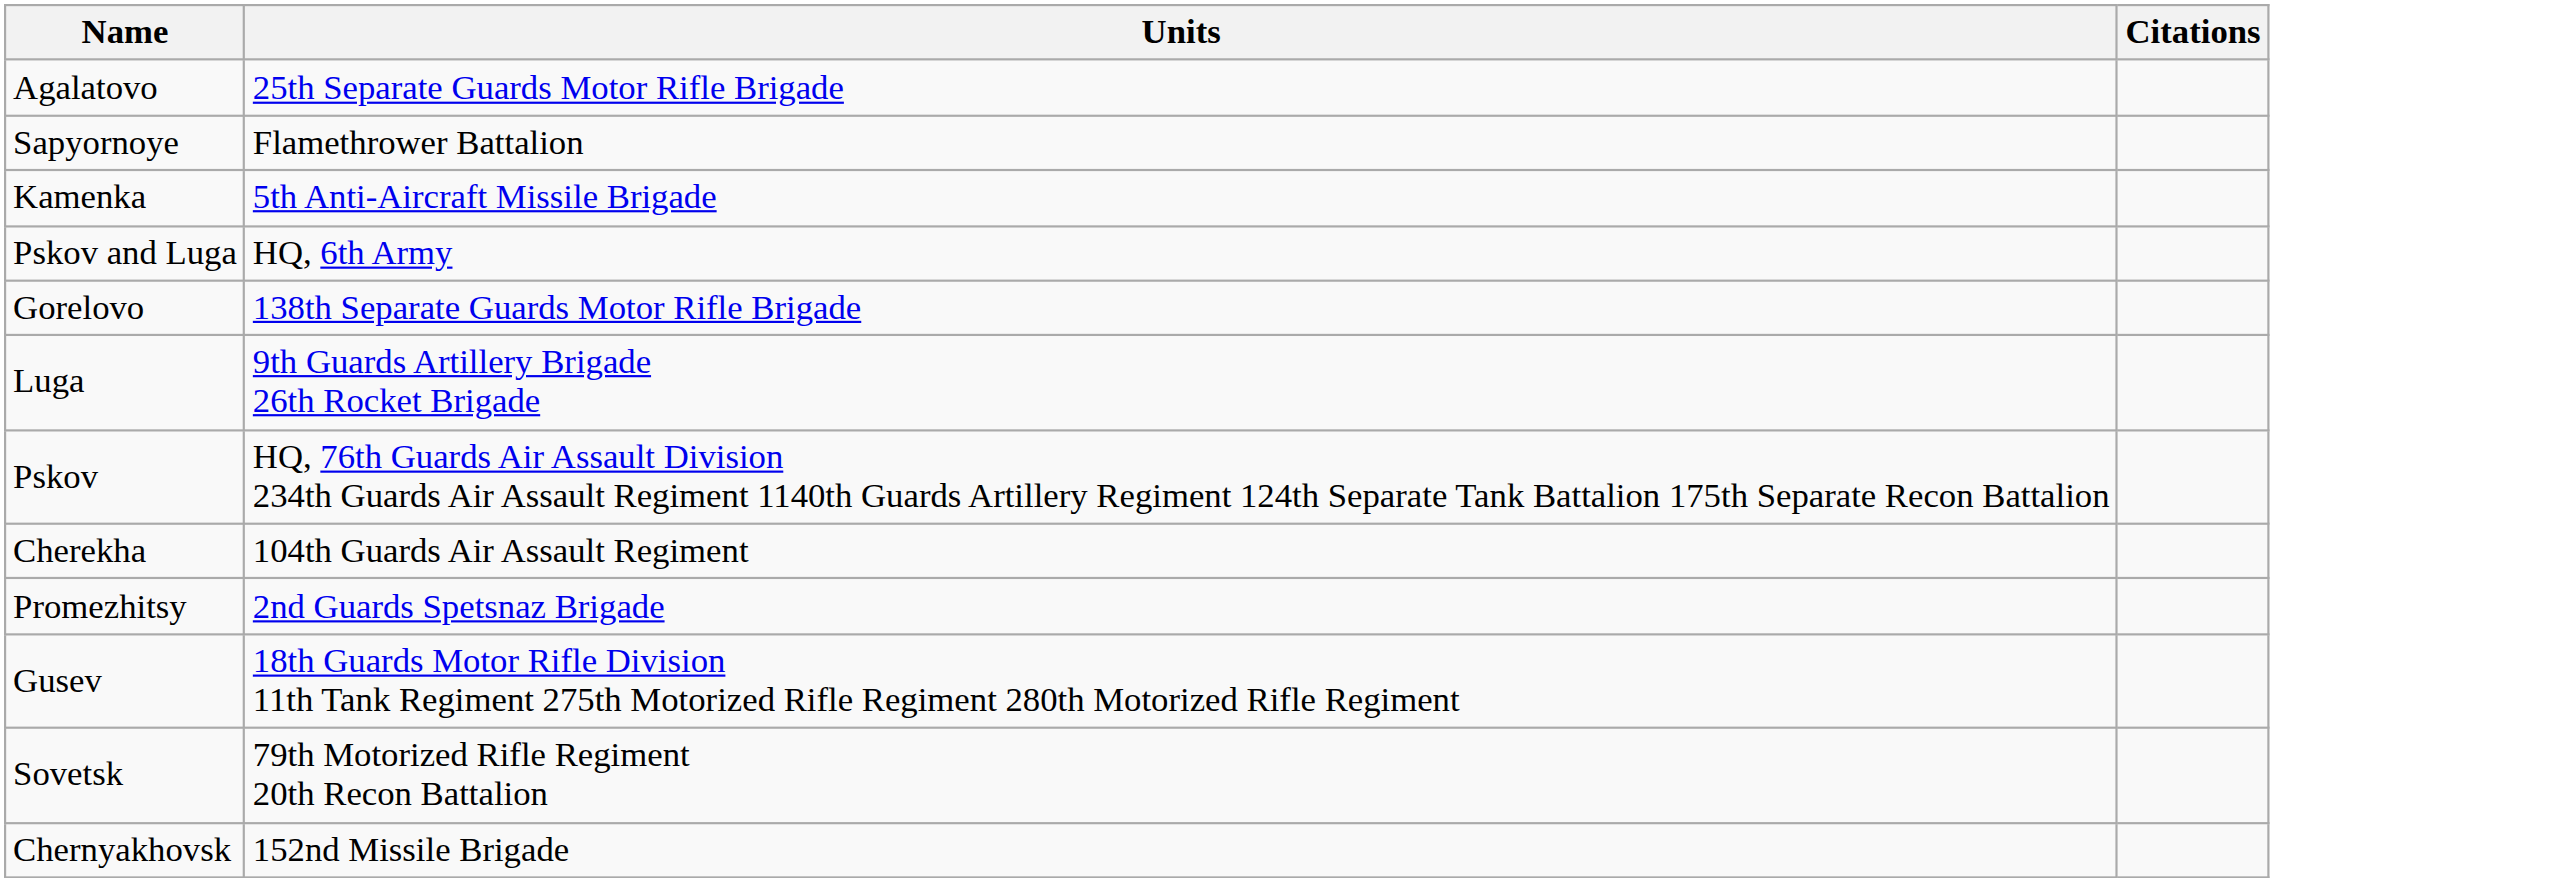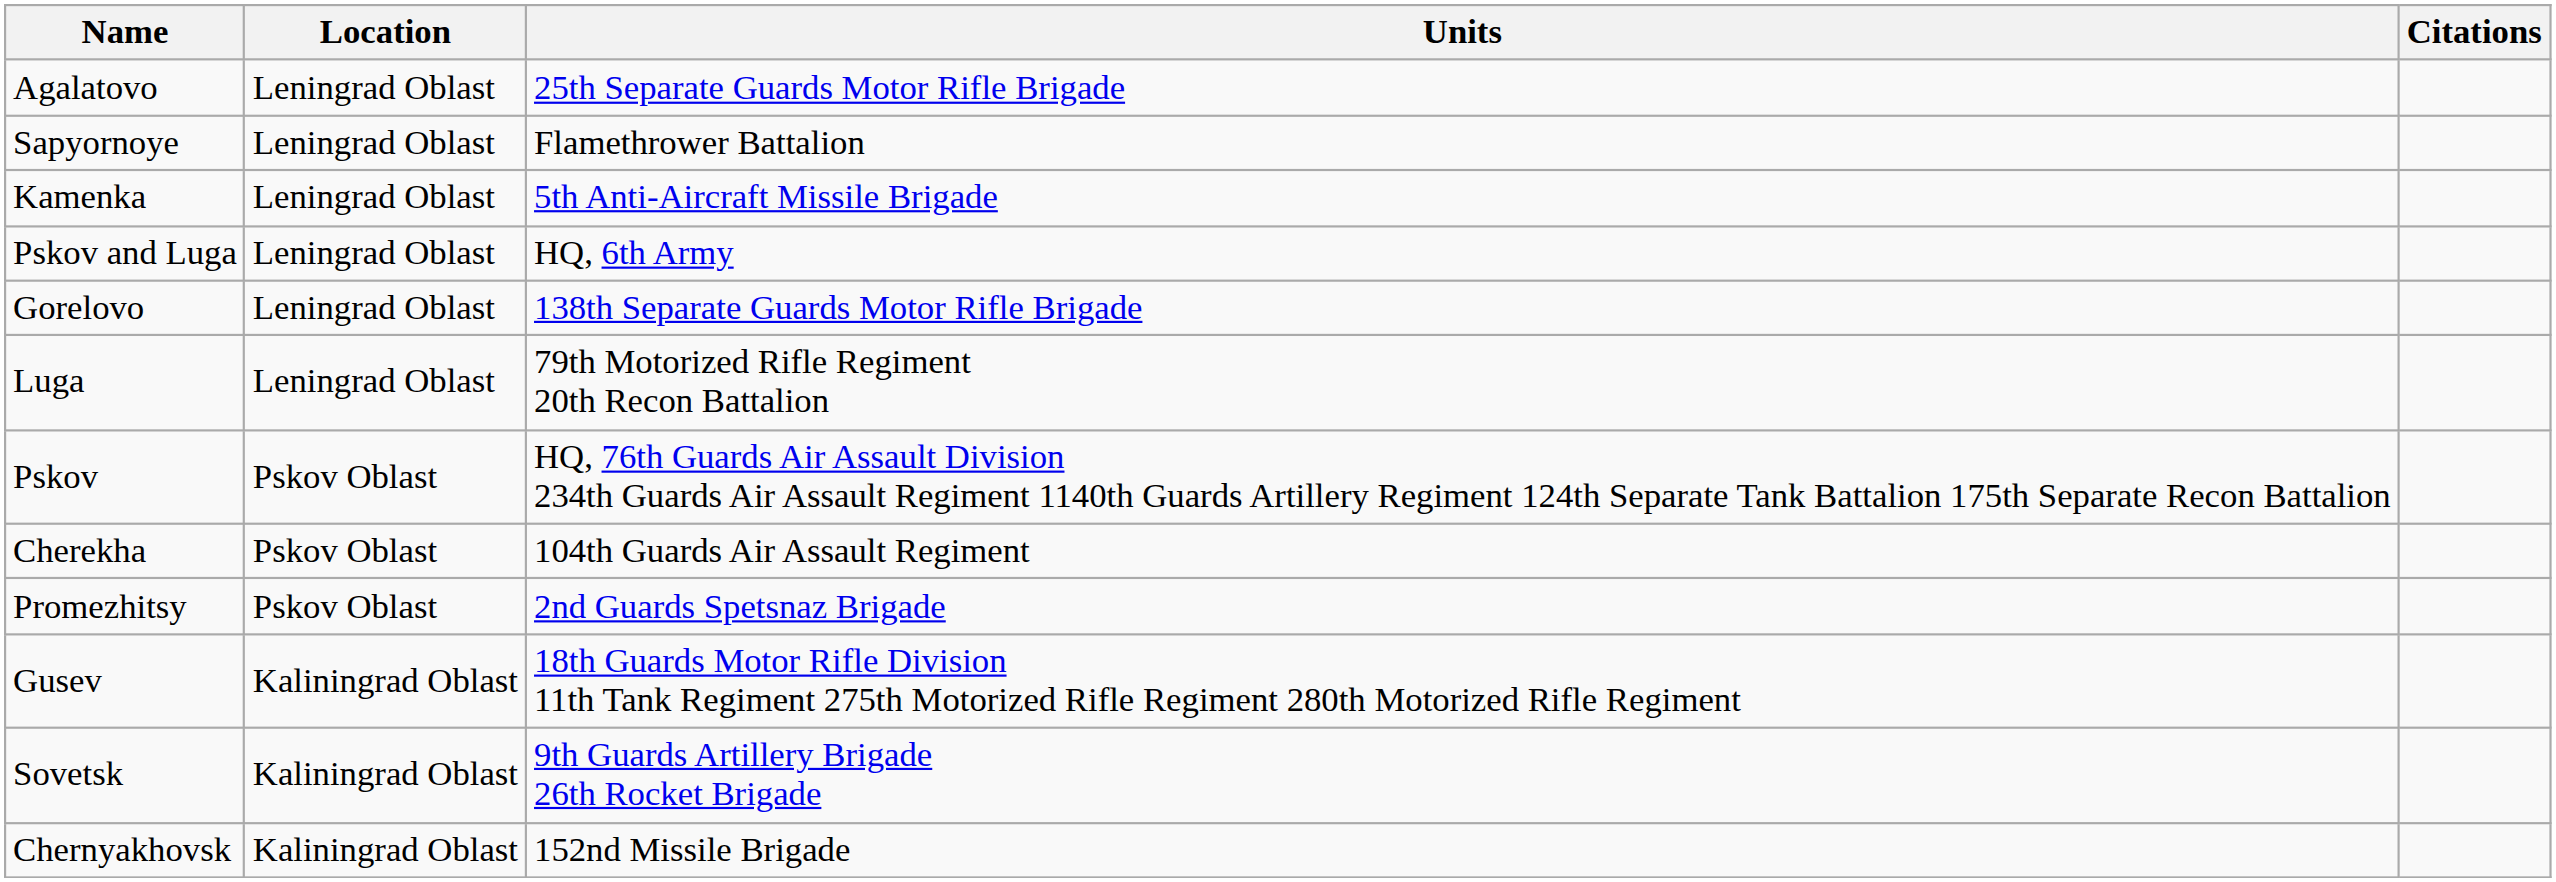+ column: (385, 32)
(452, 381) 9th Guards Artillery Brigade 26th Rocket Brigade -> (752, 381) 79th Motorized Rifle Regiment 20th Recon Battalion
(471, 774) 79th Motorized Rifle Regiment 20th Recon Battalion -> (733, 774) 9th Guards Artillery Brigade 26th Rocket Brigade
